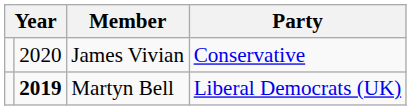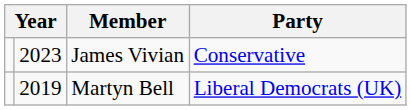(40, 54) 2020 -> (40, 54) 2023
(40, 88) bold -> (40, 88) normal
